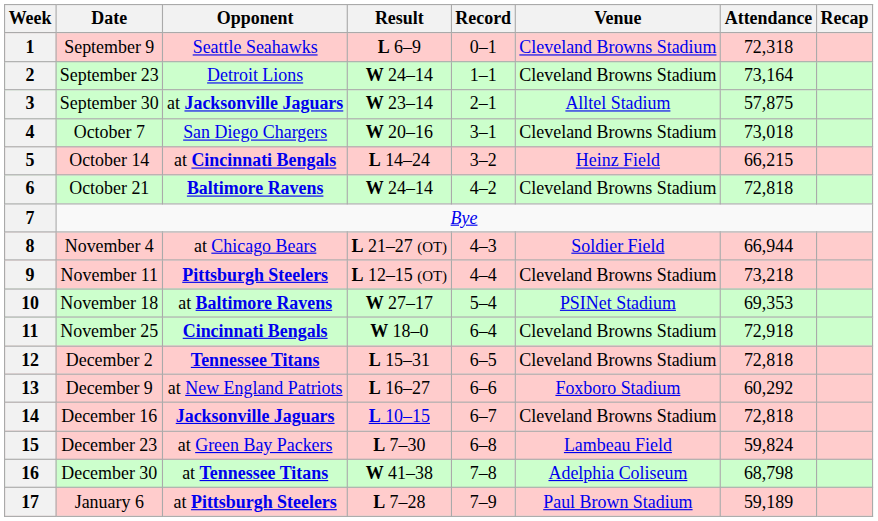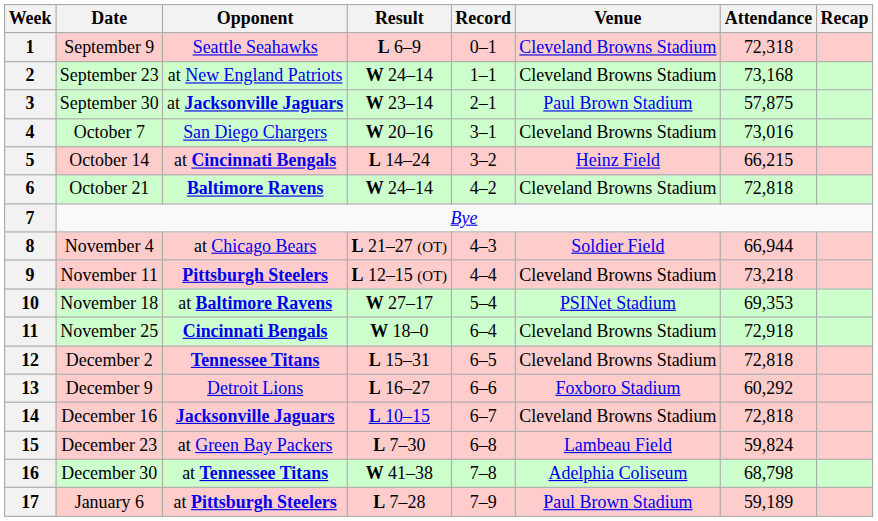(255, 75) Detroit Lions -> (255, 75) at New England Patriots
(769, 75) 73,164 -> (769, 75) 73,168
(618, 103) Alltel Stadium -> (618, 103) Paul Brown Stadium
(769, 132) 73,018 -> (769, 132) 73,016
(255, 388) at New England Patriots -> (255, 388) Detroit Lions
